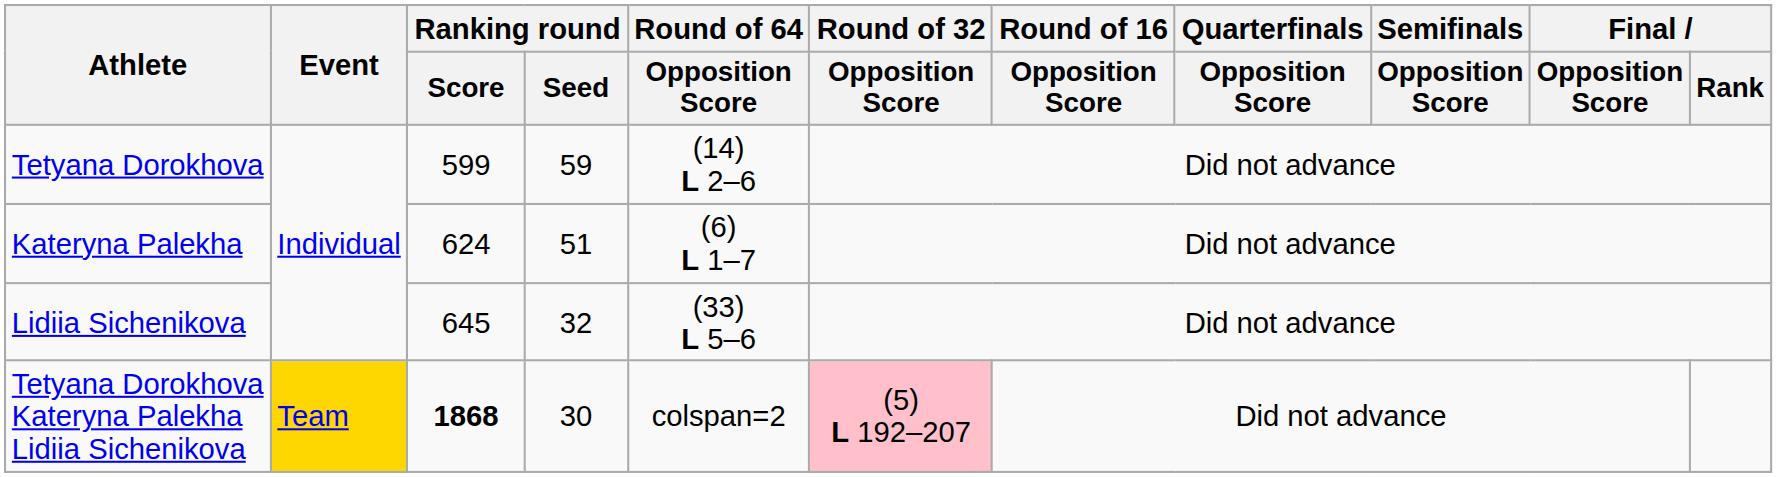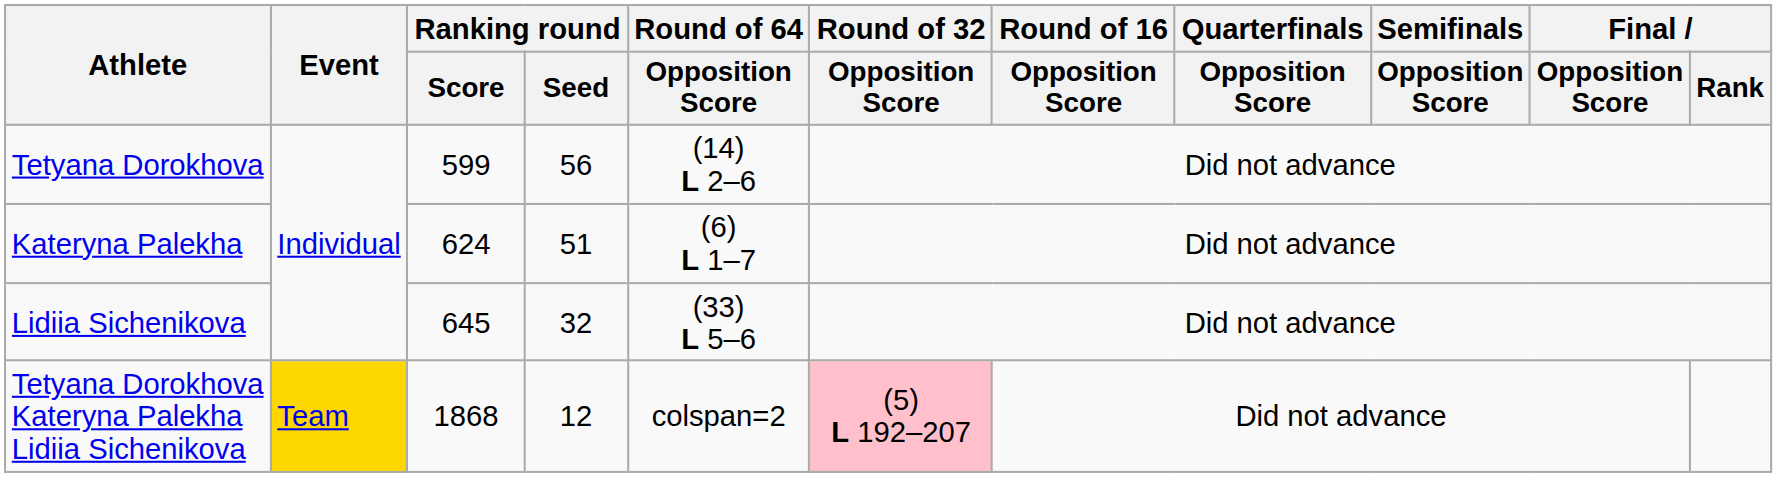(576, 165) 59 -> (576, 165) 56
(466, 417) bold -> (466, 417) normal
(576, 417) 30 -> (576, 417) 12
